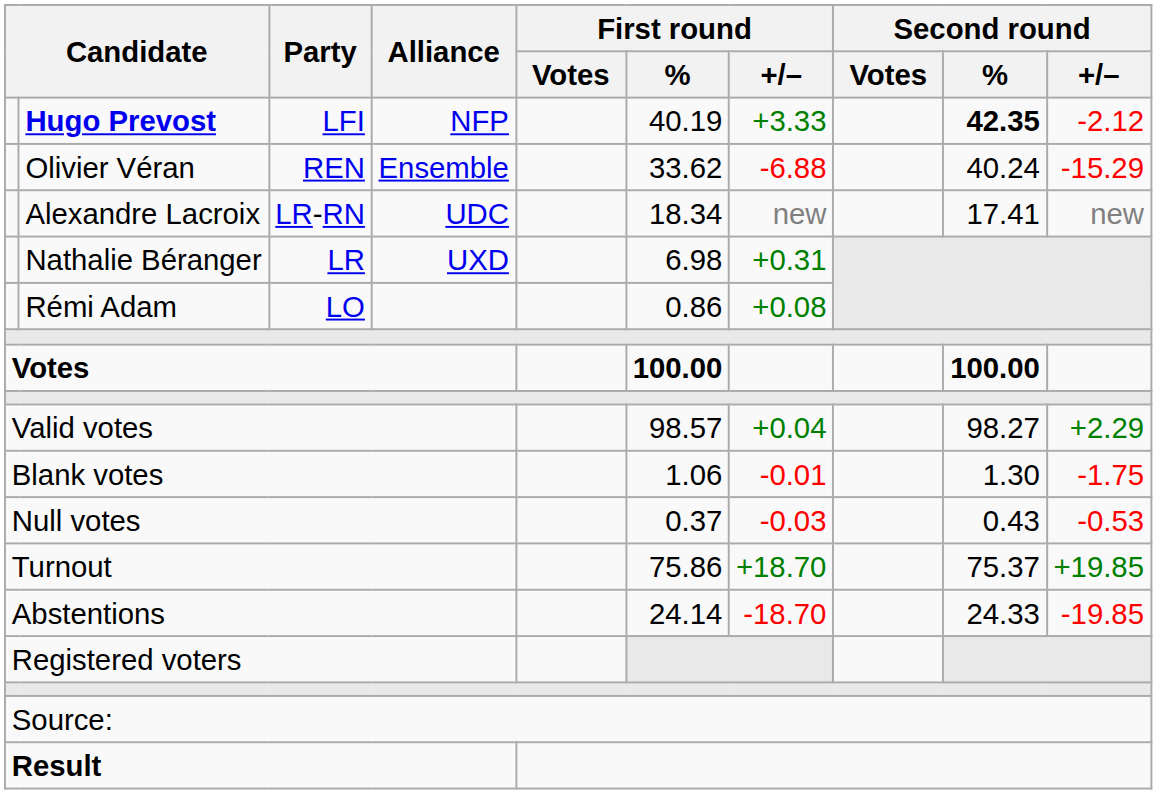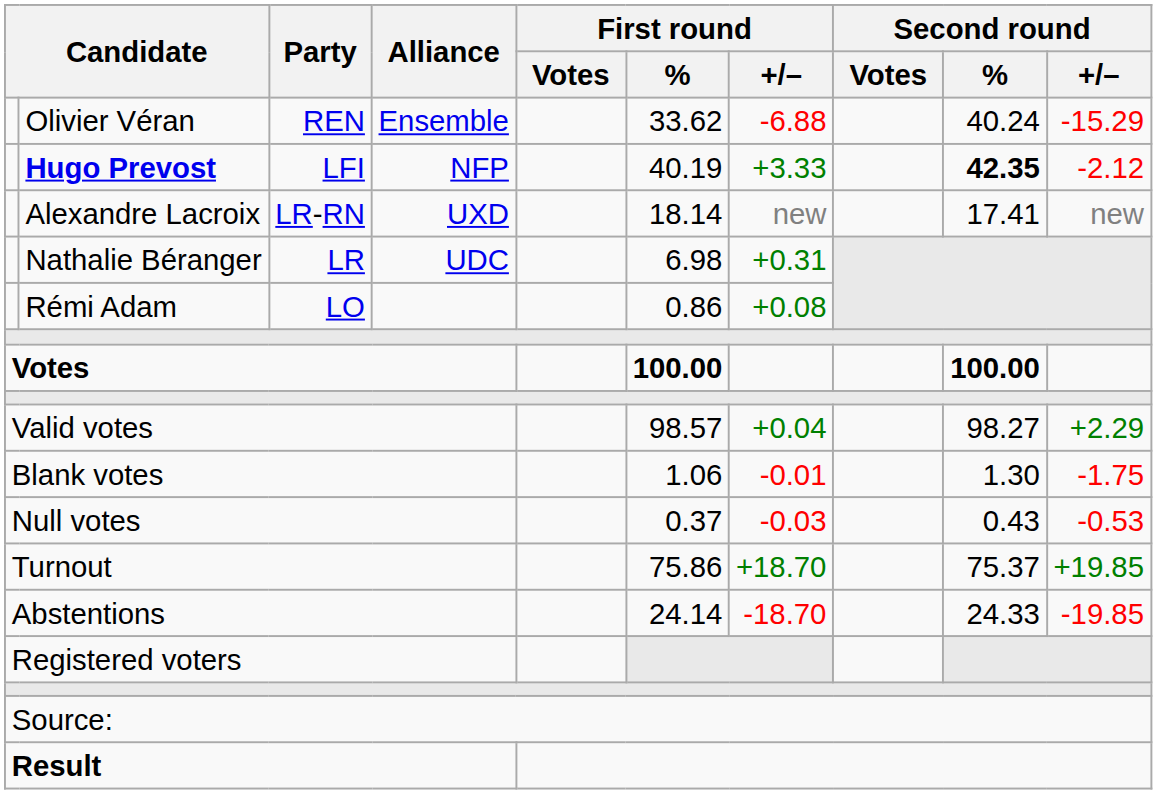rows swapped: (121, 121) <-> (110, 168)
(477, 214) UDC -> (478, 214) UXD
(686, 214) 18.34 -> (686, 214) 18.14
(478, 261) UXD -> (477, 261) UDC
